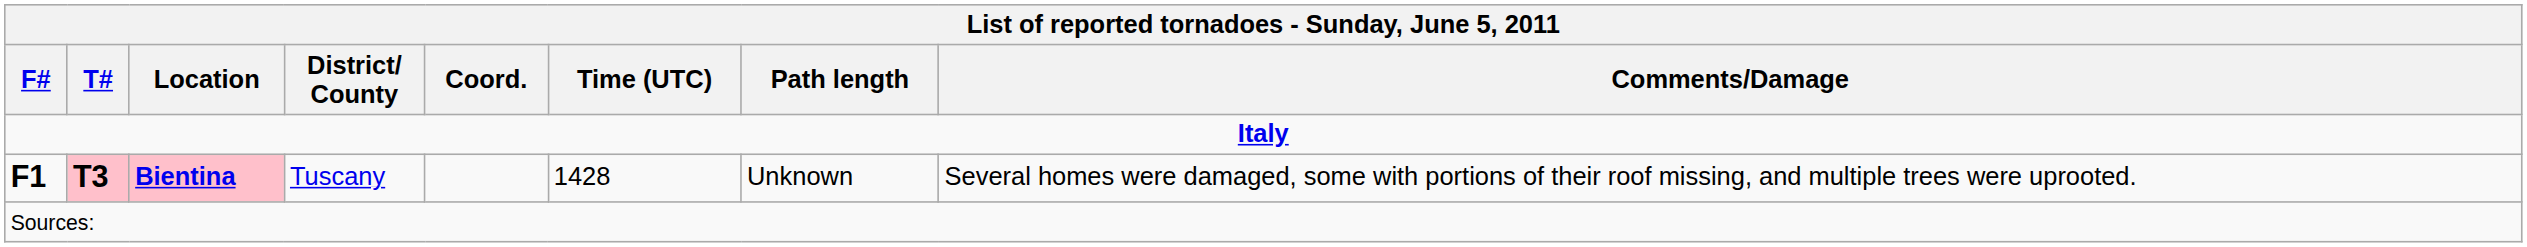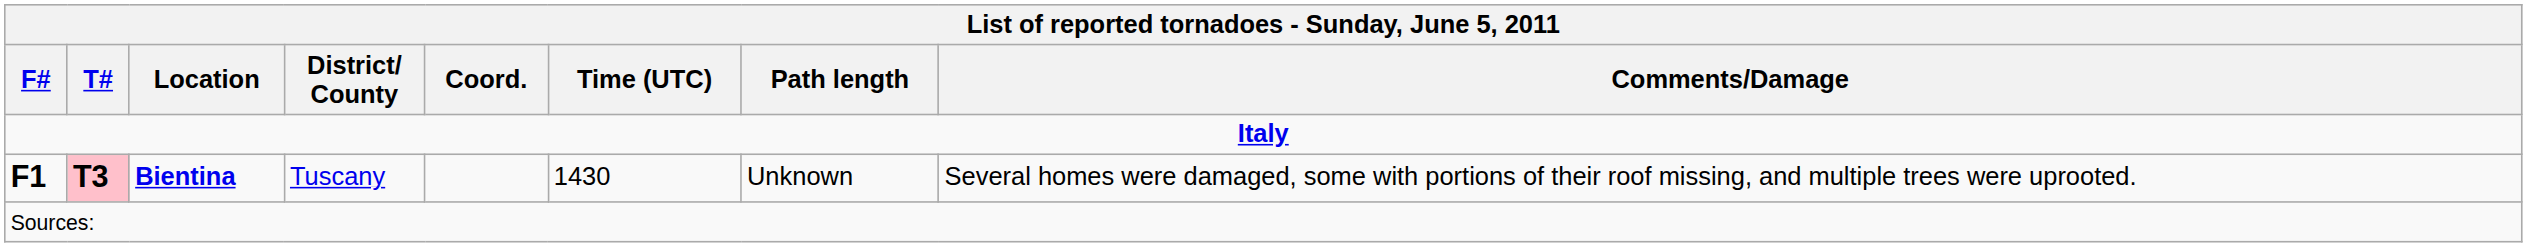(185, 177) pink background -> (185, 177) no background
(582, 177) 1428 -> (582, 177) 1430
